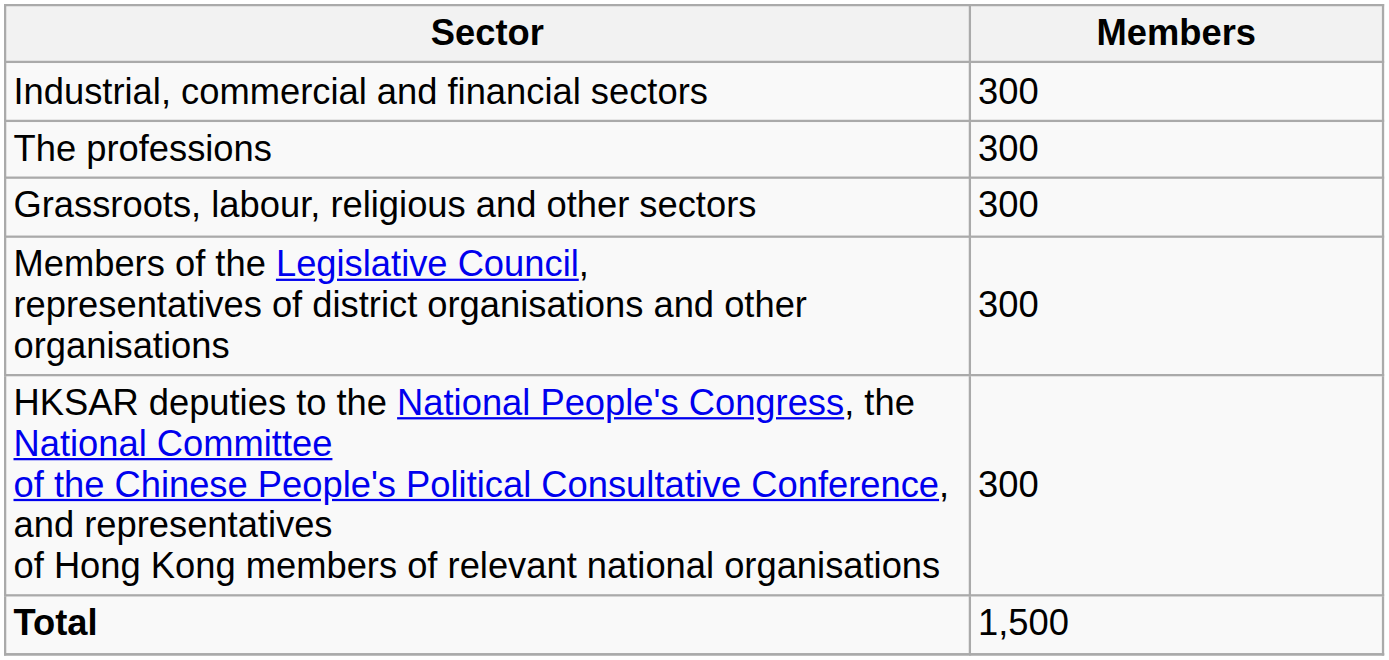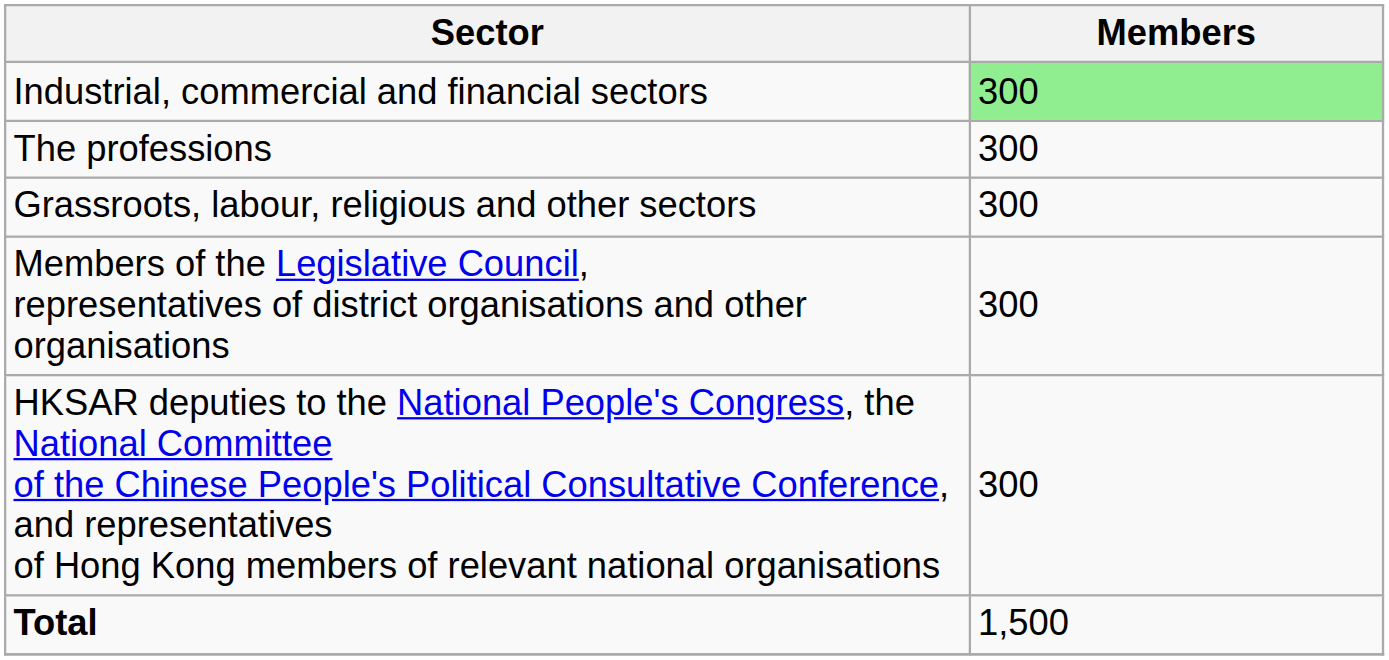(1008, 90) no background -> (1008, 90) lightgreen background
